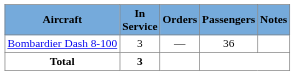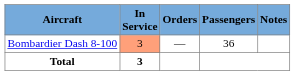(140, 43) no background -> (140, 43) lightsalmon background
